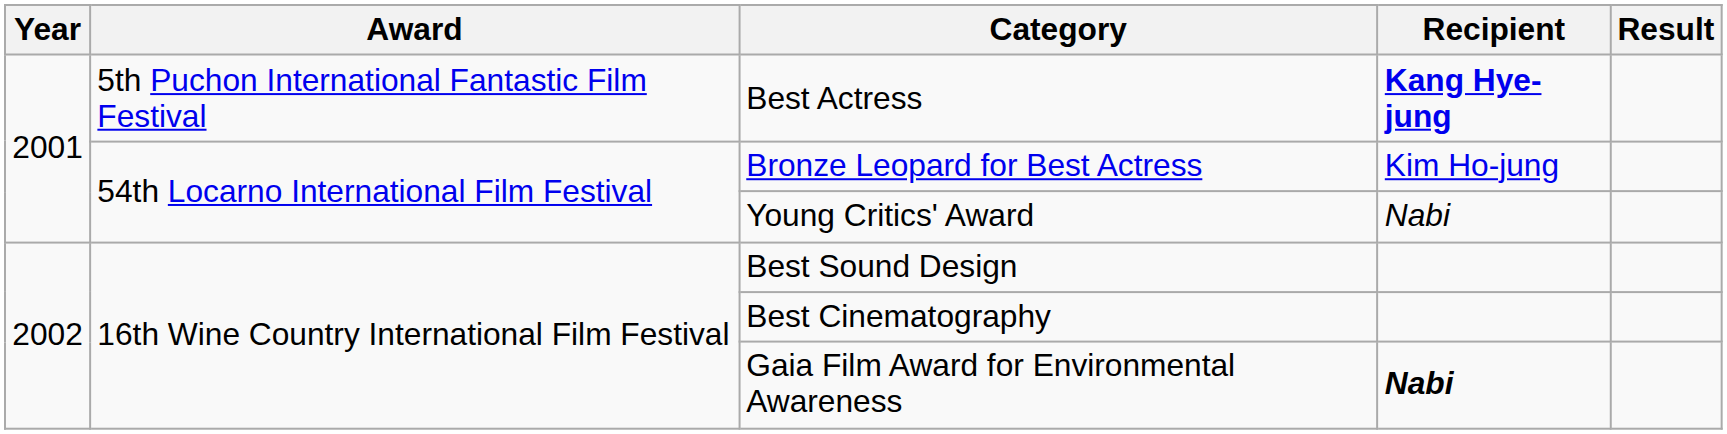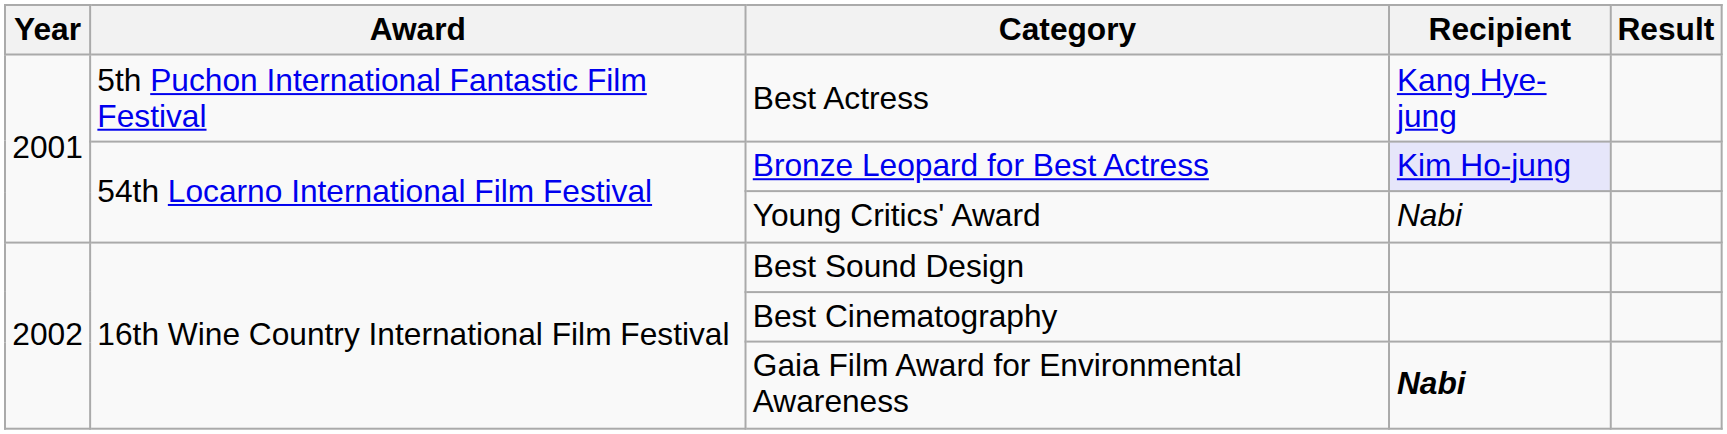(1463, 97) bold -> (1472, 97) normal
(1472, 165) no background -> (1484, 165) lavender background
